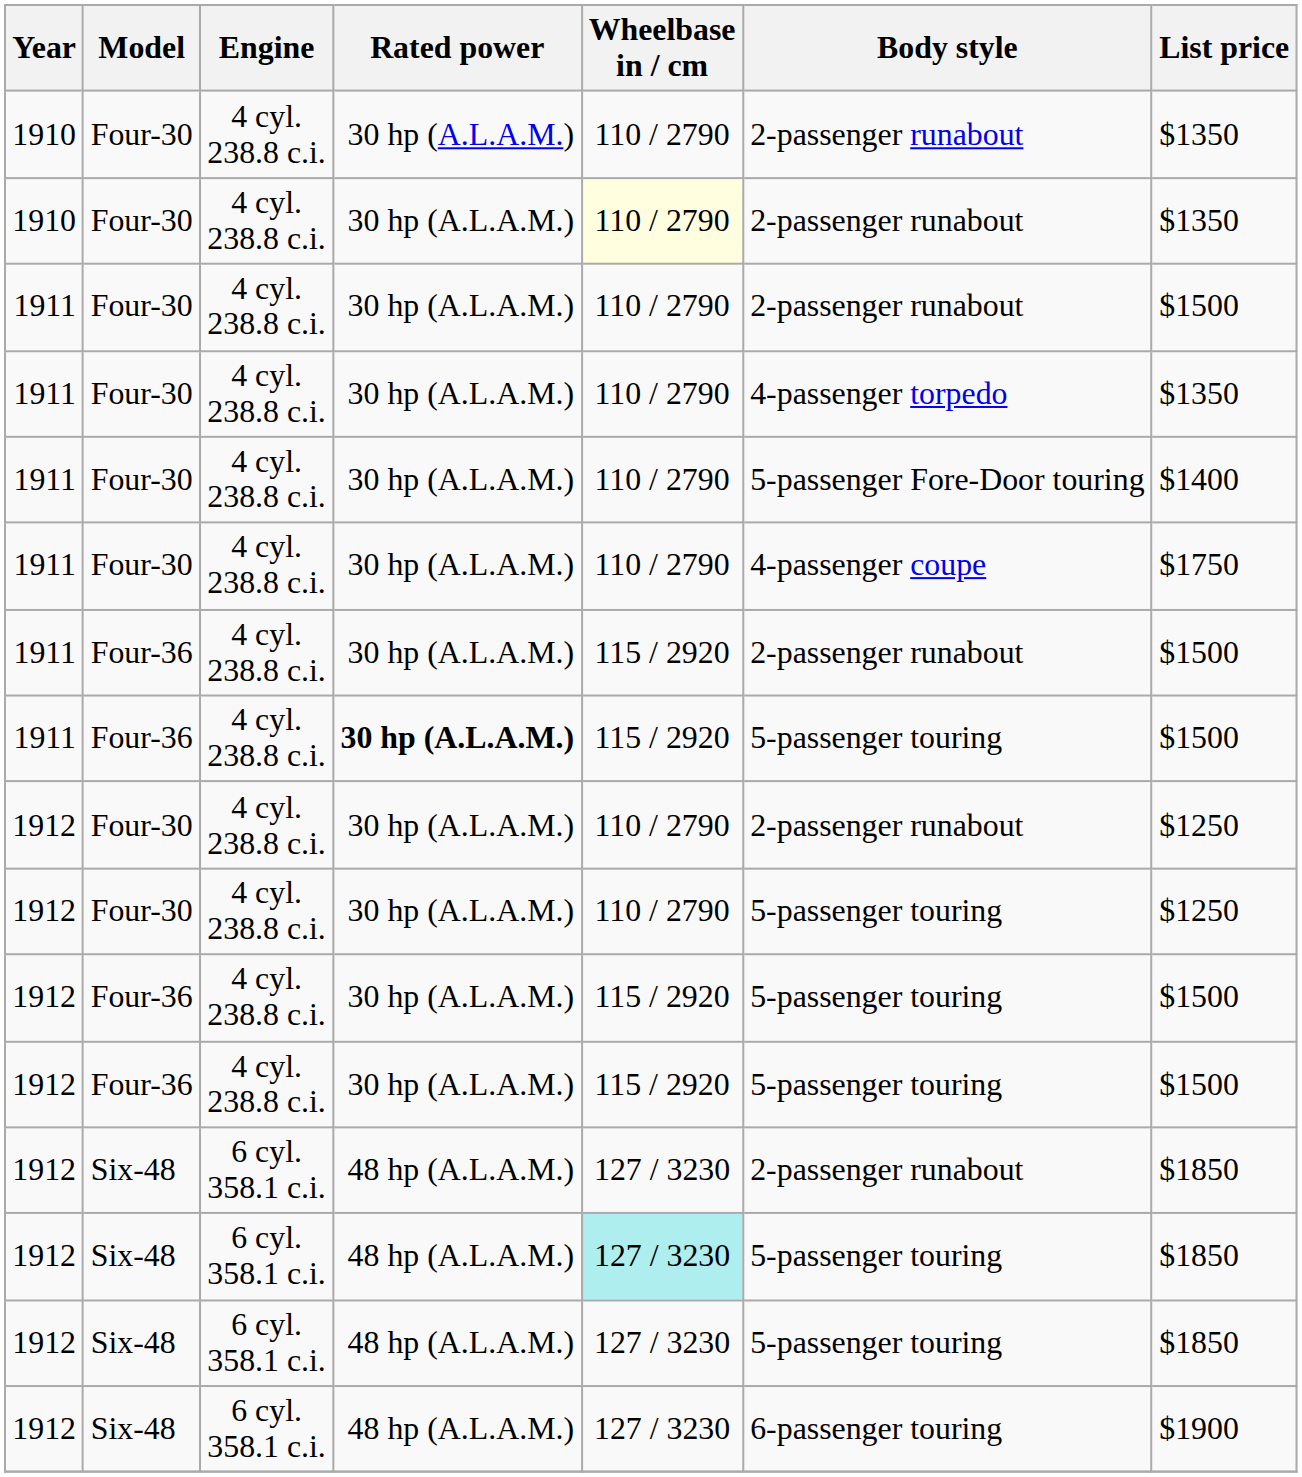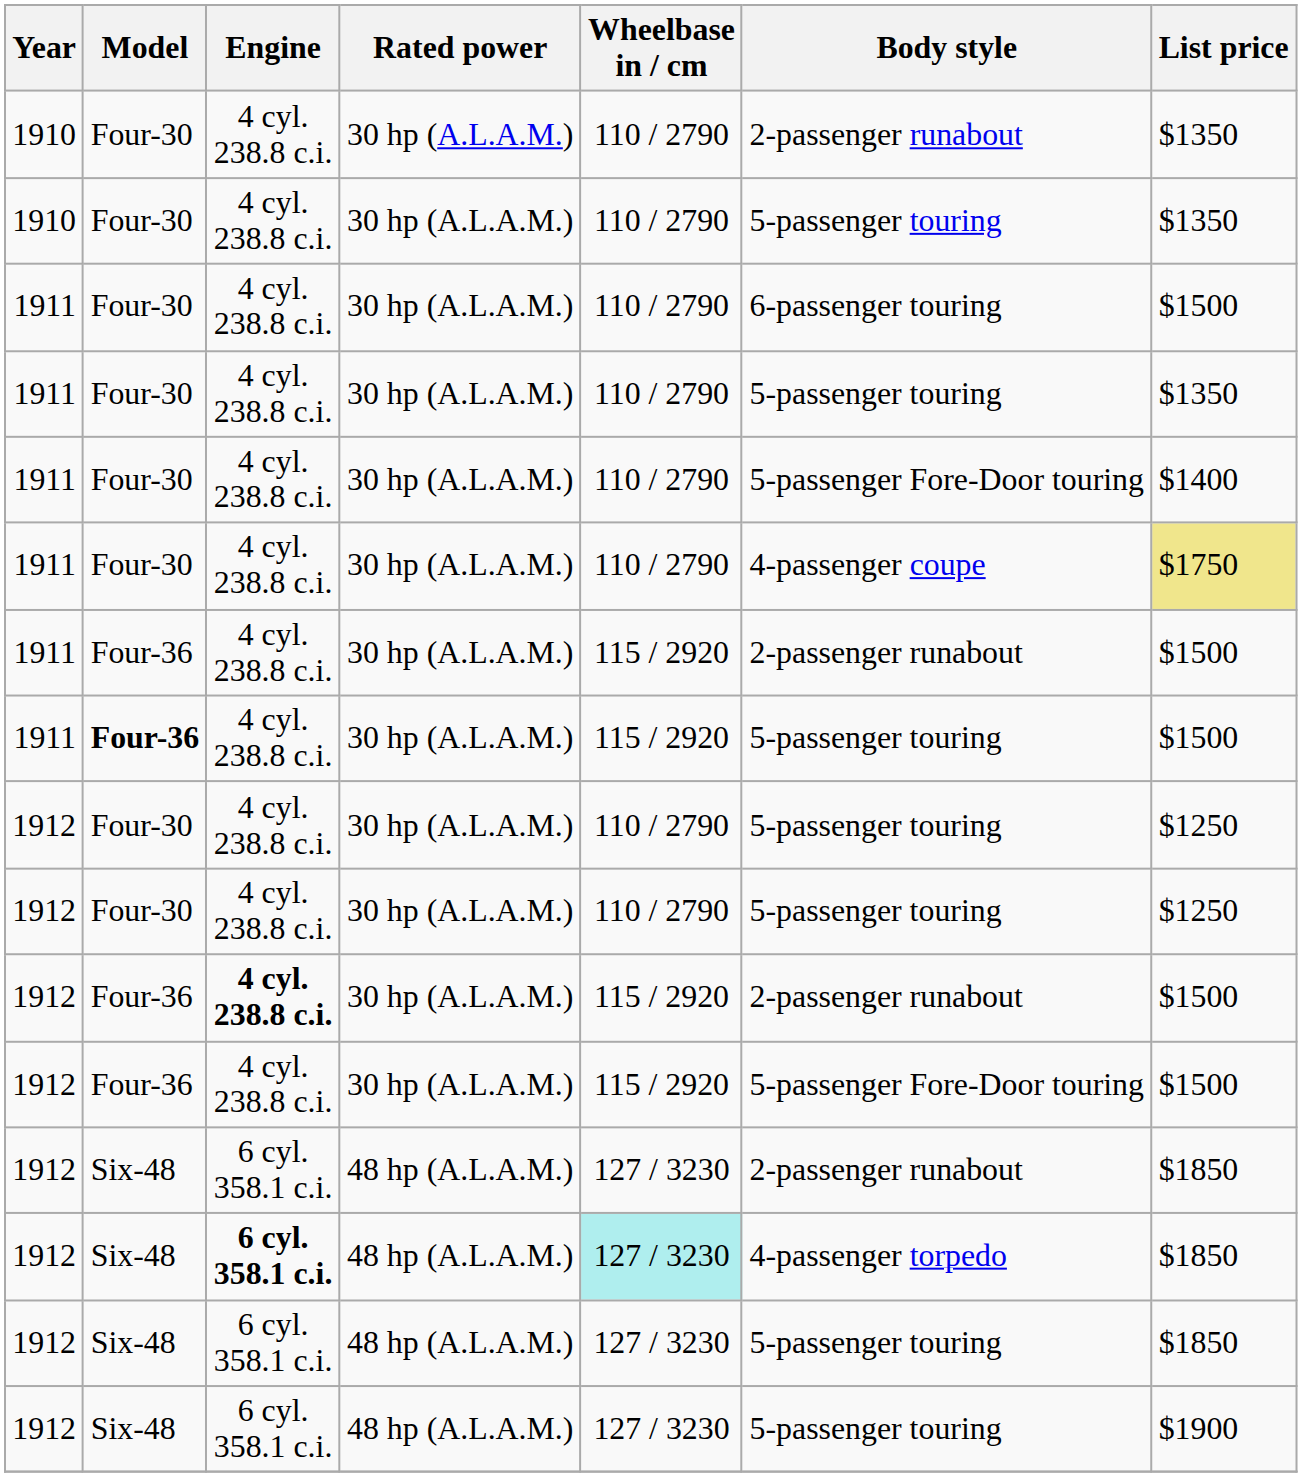(662, 220) lightyellow background -> (661, 220) no background
(887, 220) 2-passenger runabout -> (876, 220) 5-passenger touring
(887, 306) 2-passenger runabout -> (876, 306) 6-passenger touring
(879, 392) 4-passenger torpedo -> (876, 392) 5-passenger touring
(1199, 565) no background -> (1198, 565) khaki background
(142, 738) normal -> (145, 738) bold
(457, 738) bold -> (460, 738) normal
(887, 824) 2-passenger runabout -> (876, 824) 5-passenger touring
(267, 997) normal -> (273, 997) bold
(876, 997) 5-passenger touring -> (886, 997) 2-passenger runabout
(876, 1083) 5-passenger touring -> (947, 1083) 5-passenger Fore-Door touring
(267, 1256) normal -> (273, 1256) bold
(876, 1256) 5-passenger touring -> (878, 1256) 4-passenger torpedo
(876, 1428) 6-passenger touring -> (876, 1428) 5-passenger touring
